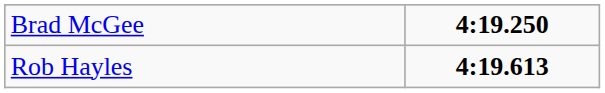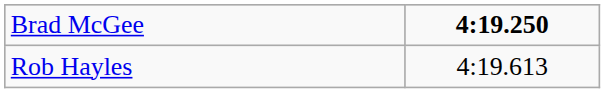(502, 66) bold -> (502, 66) normal
